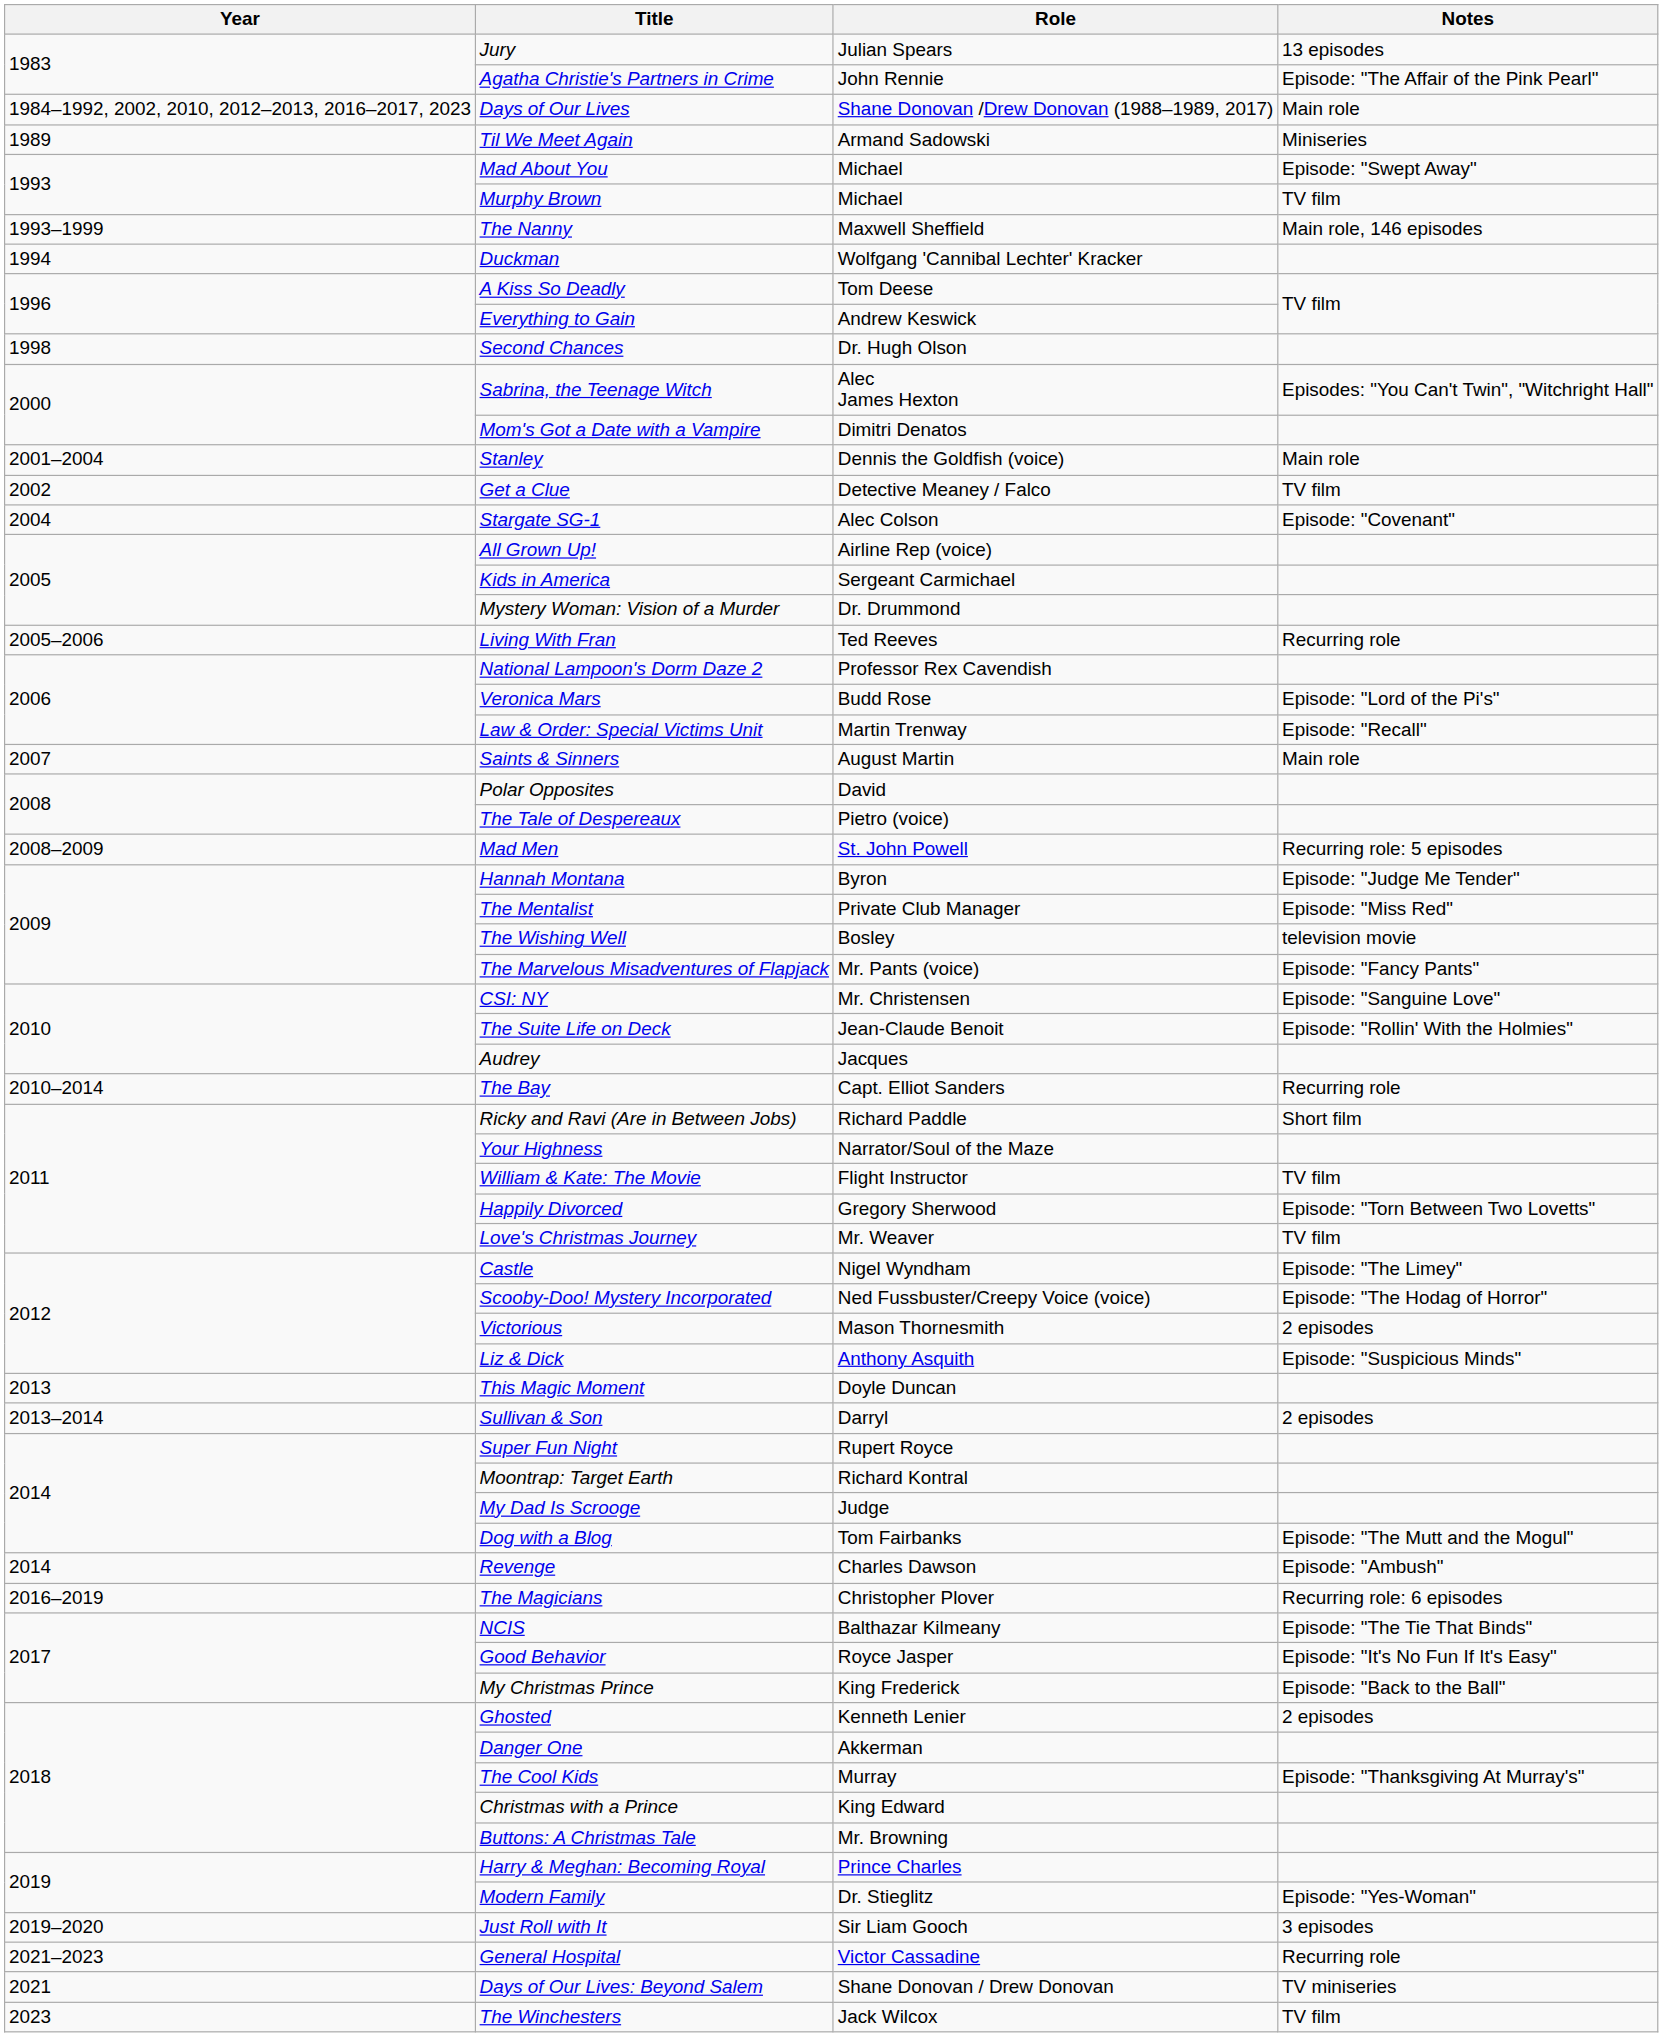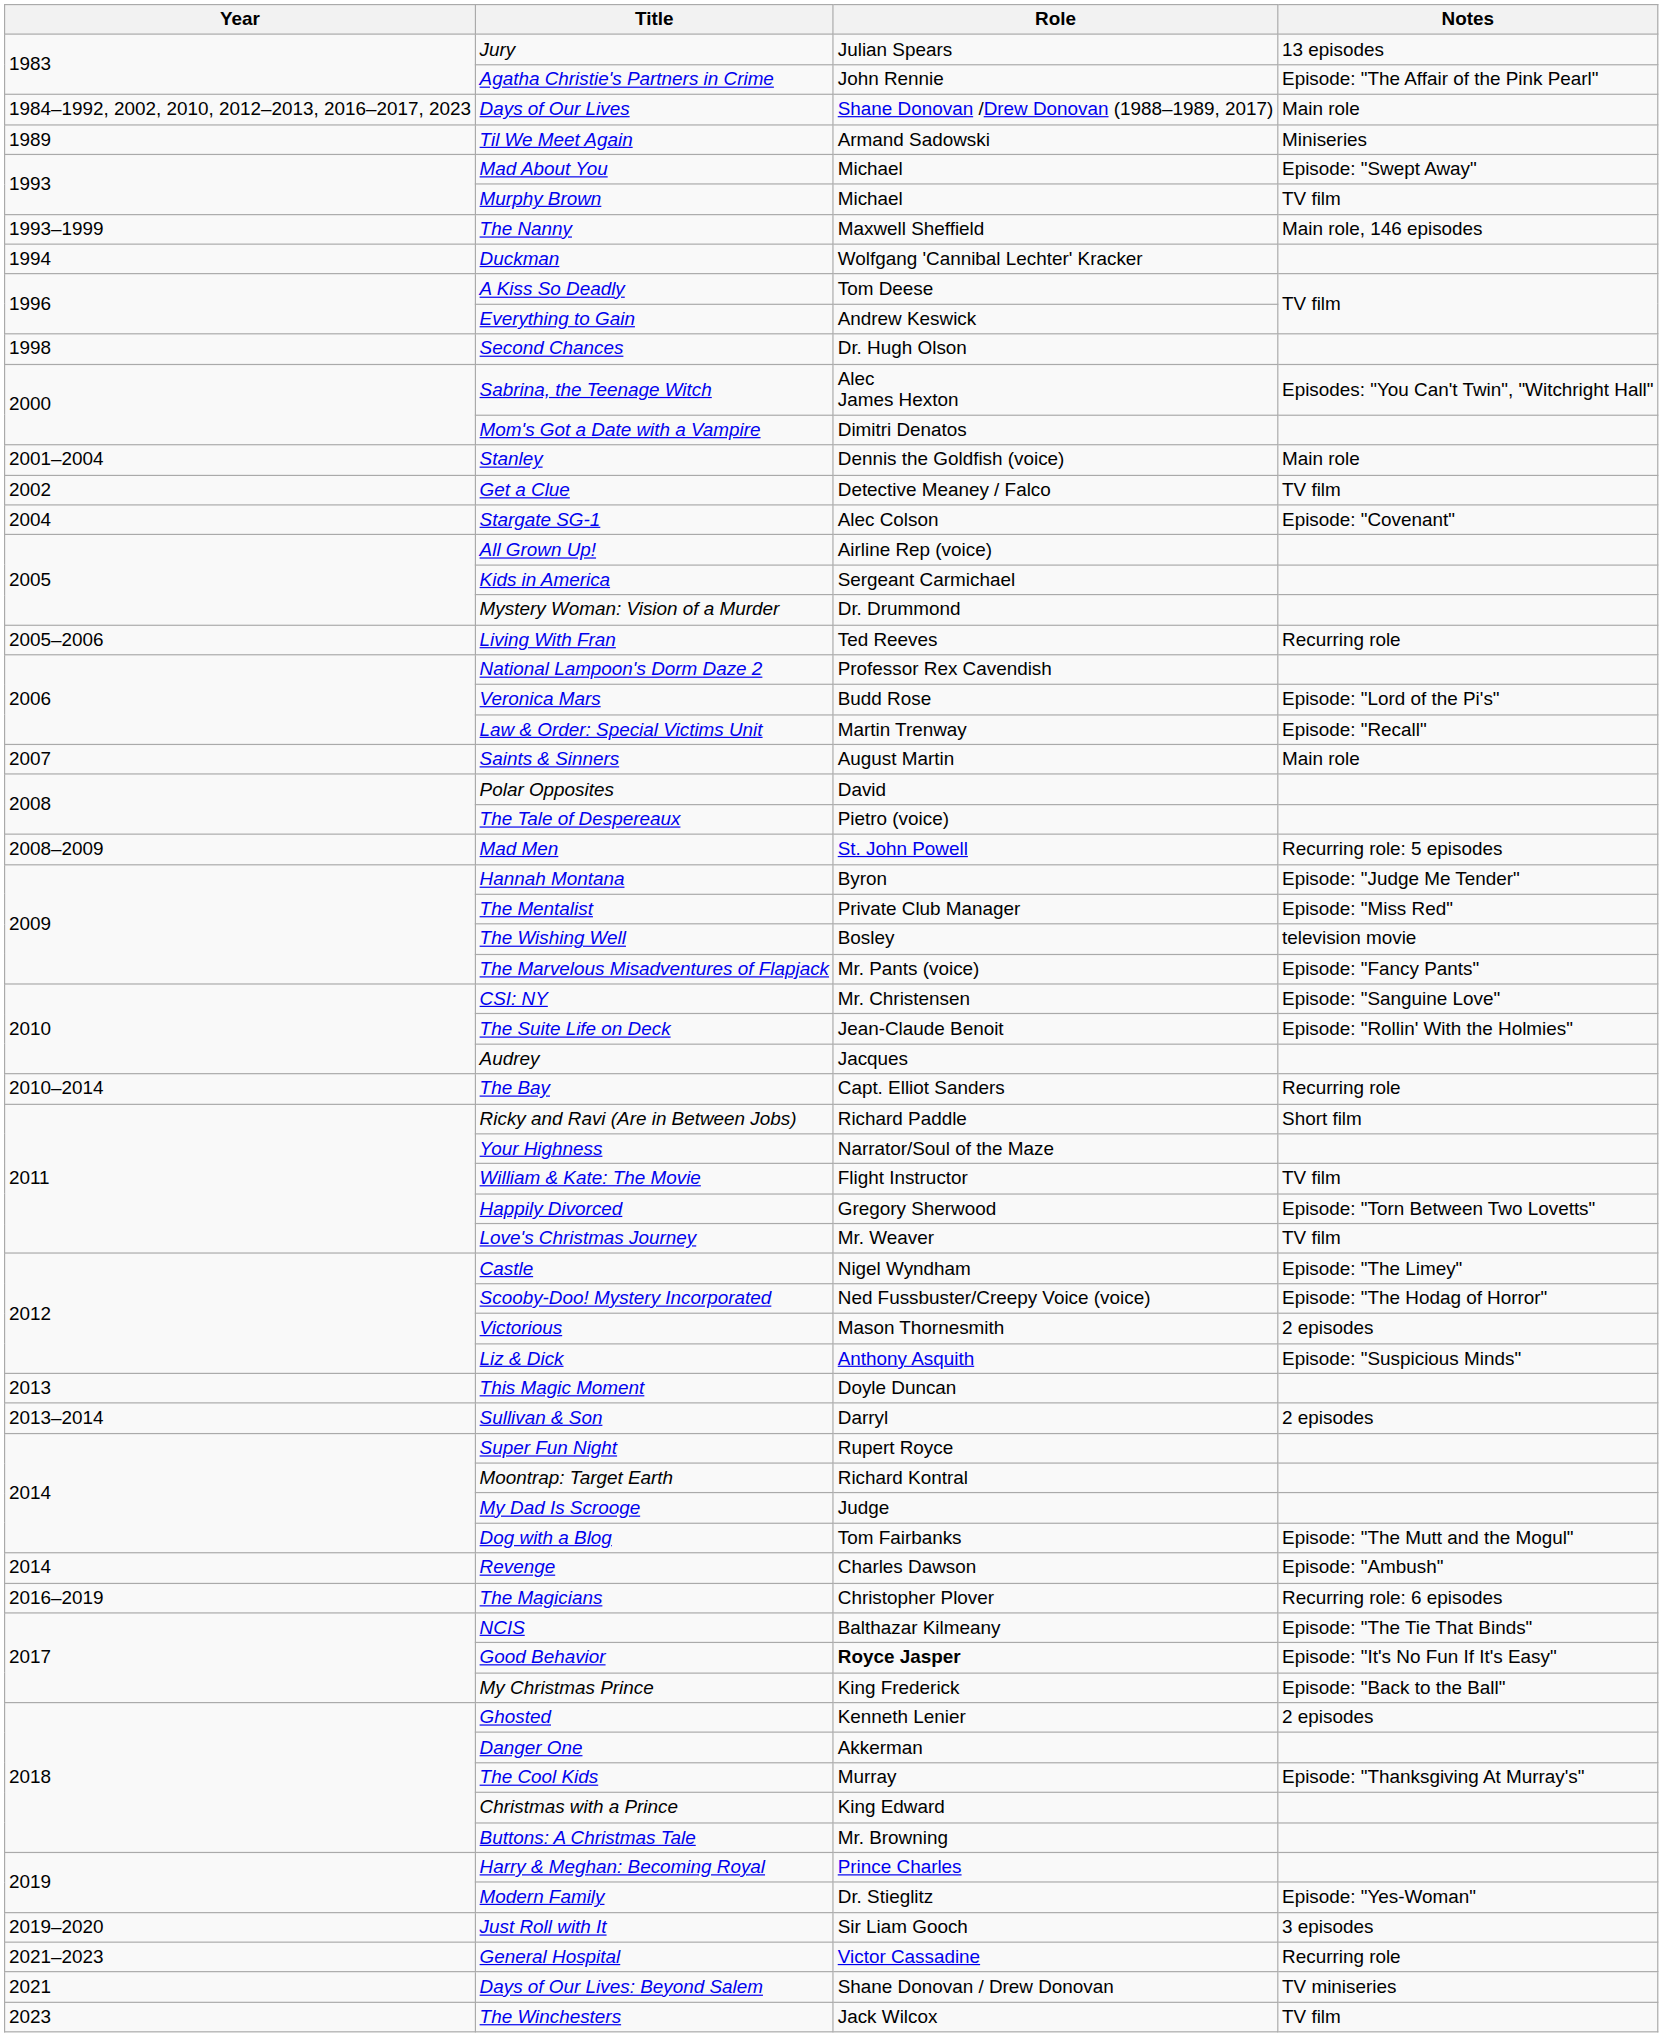(895, 1657) normal -> (899, 1657) bold
